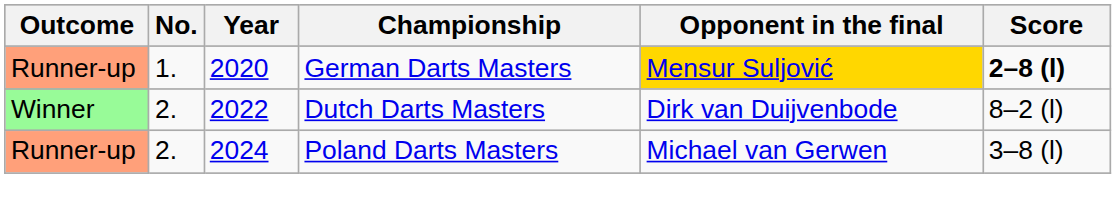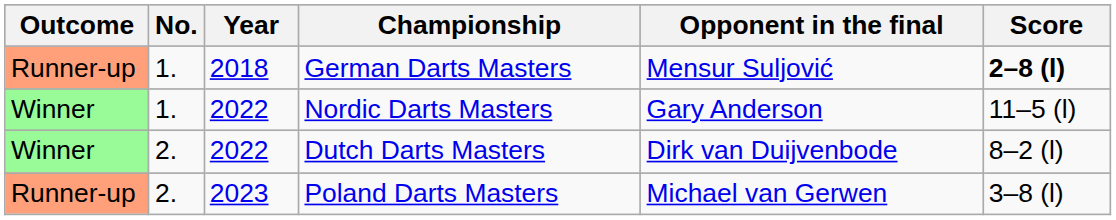(239, 67) 2020 -> (239, 67) 2018
(740, 67) gold background -> (740, 67) no background
+ row: (428, 109)
(239, 151) 2024 -> (239, 192) 2023
